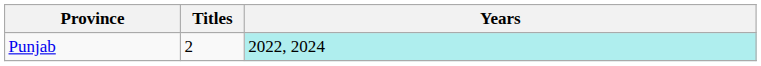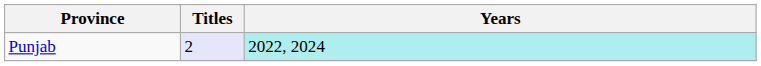(189, 46) no background -> (189, 46) lavender background
